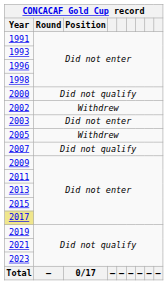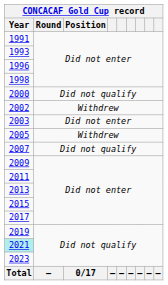(19, 218) khaki background -> (19, 218) no background
(19, 245) no background -> (19, 245) paleturquoise background
